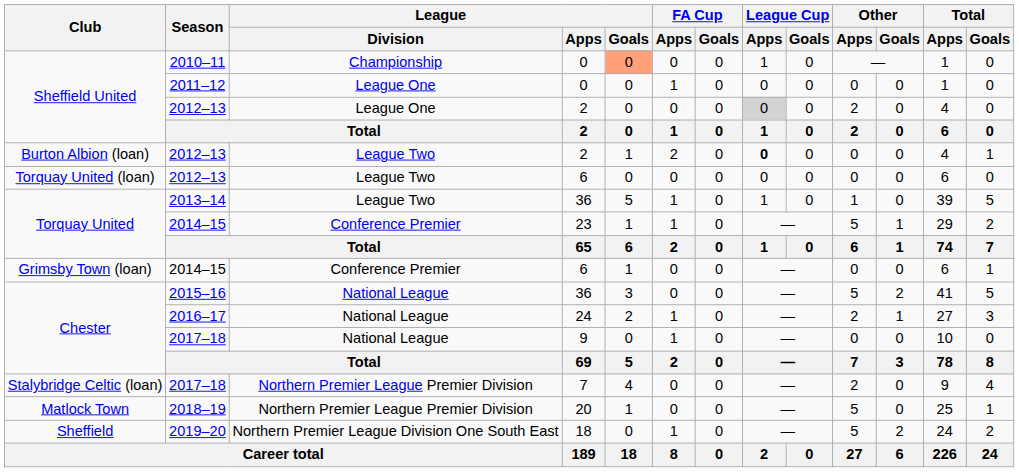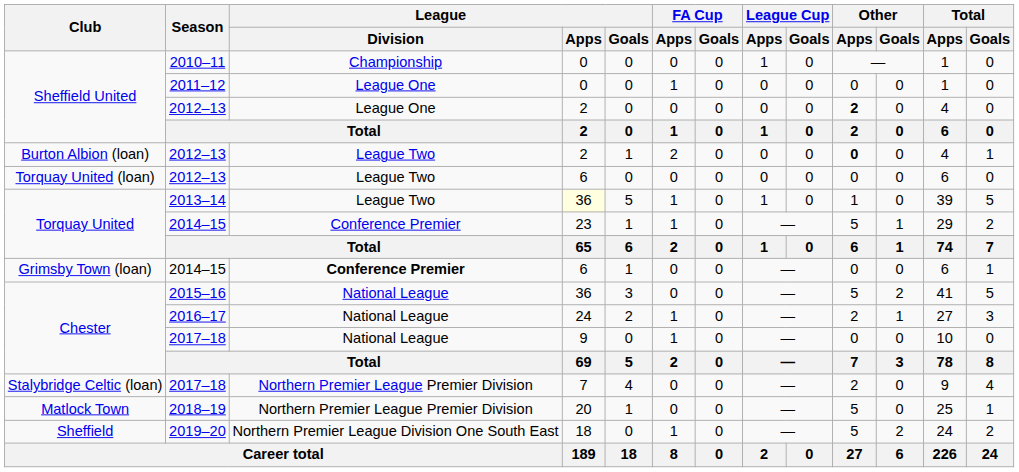(629, 62) lightsalmon background -> (629, 62) no background
(764, 108) lightgrey background -> (764, 108) no background
(854, 108) normal -> (854, 108) bold
(764, 154) bold -> (764, 154) normal
(854, 154) normal -> (854, 154) bold
(584, 200) no background -> (584, 200) lightyellow background
(396, 270) normal -> (396, 270) bold
